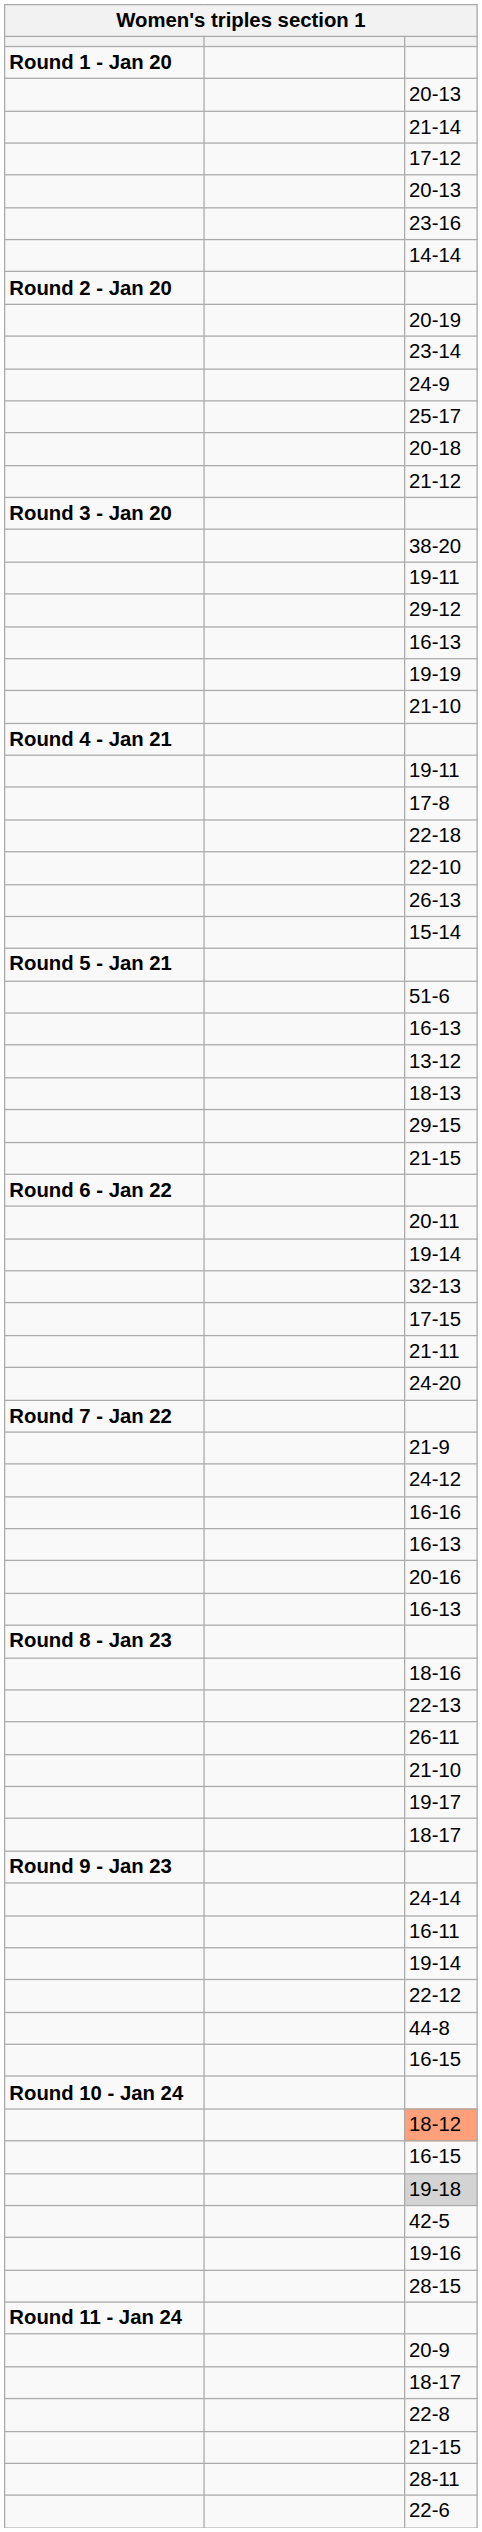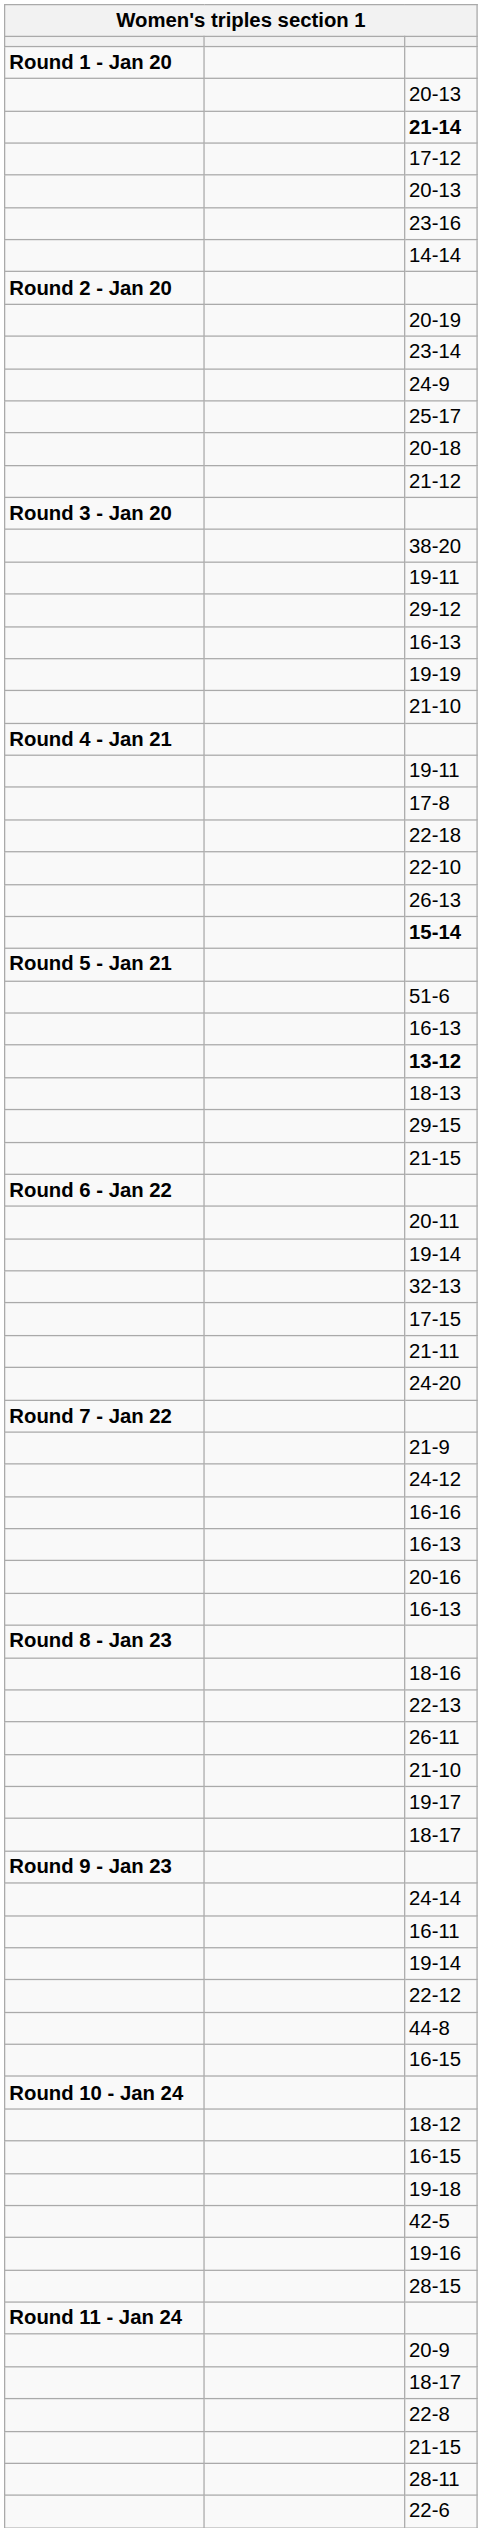(435, 126) normal -> (435, 126) bold
(435, 932) normal -> (435, 932) bold
(435, 1061) normal -> (435, 1061) bold
(435, 2124) lightsalmon background -> (435, 2124) no background
(435, 2189) lightgrey background -> (435, 2189) no background
